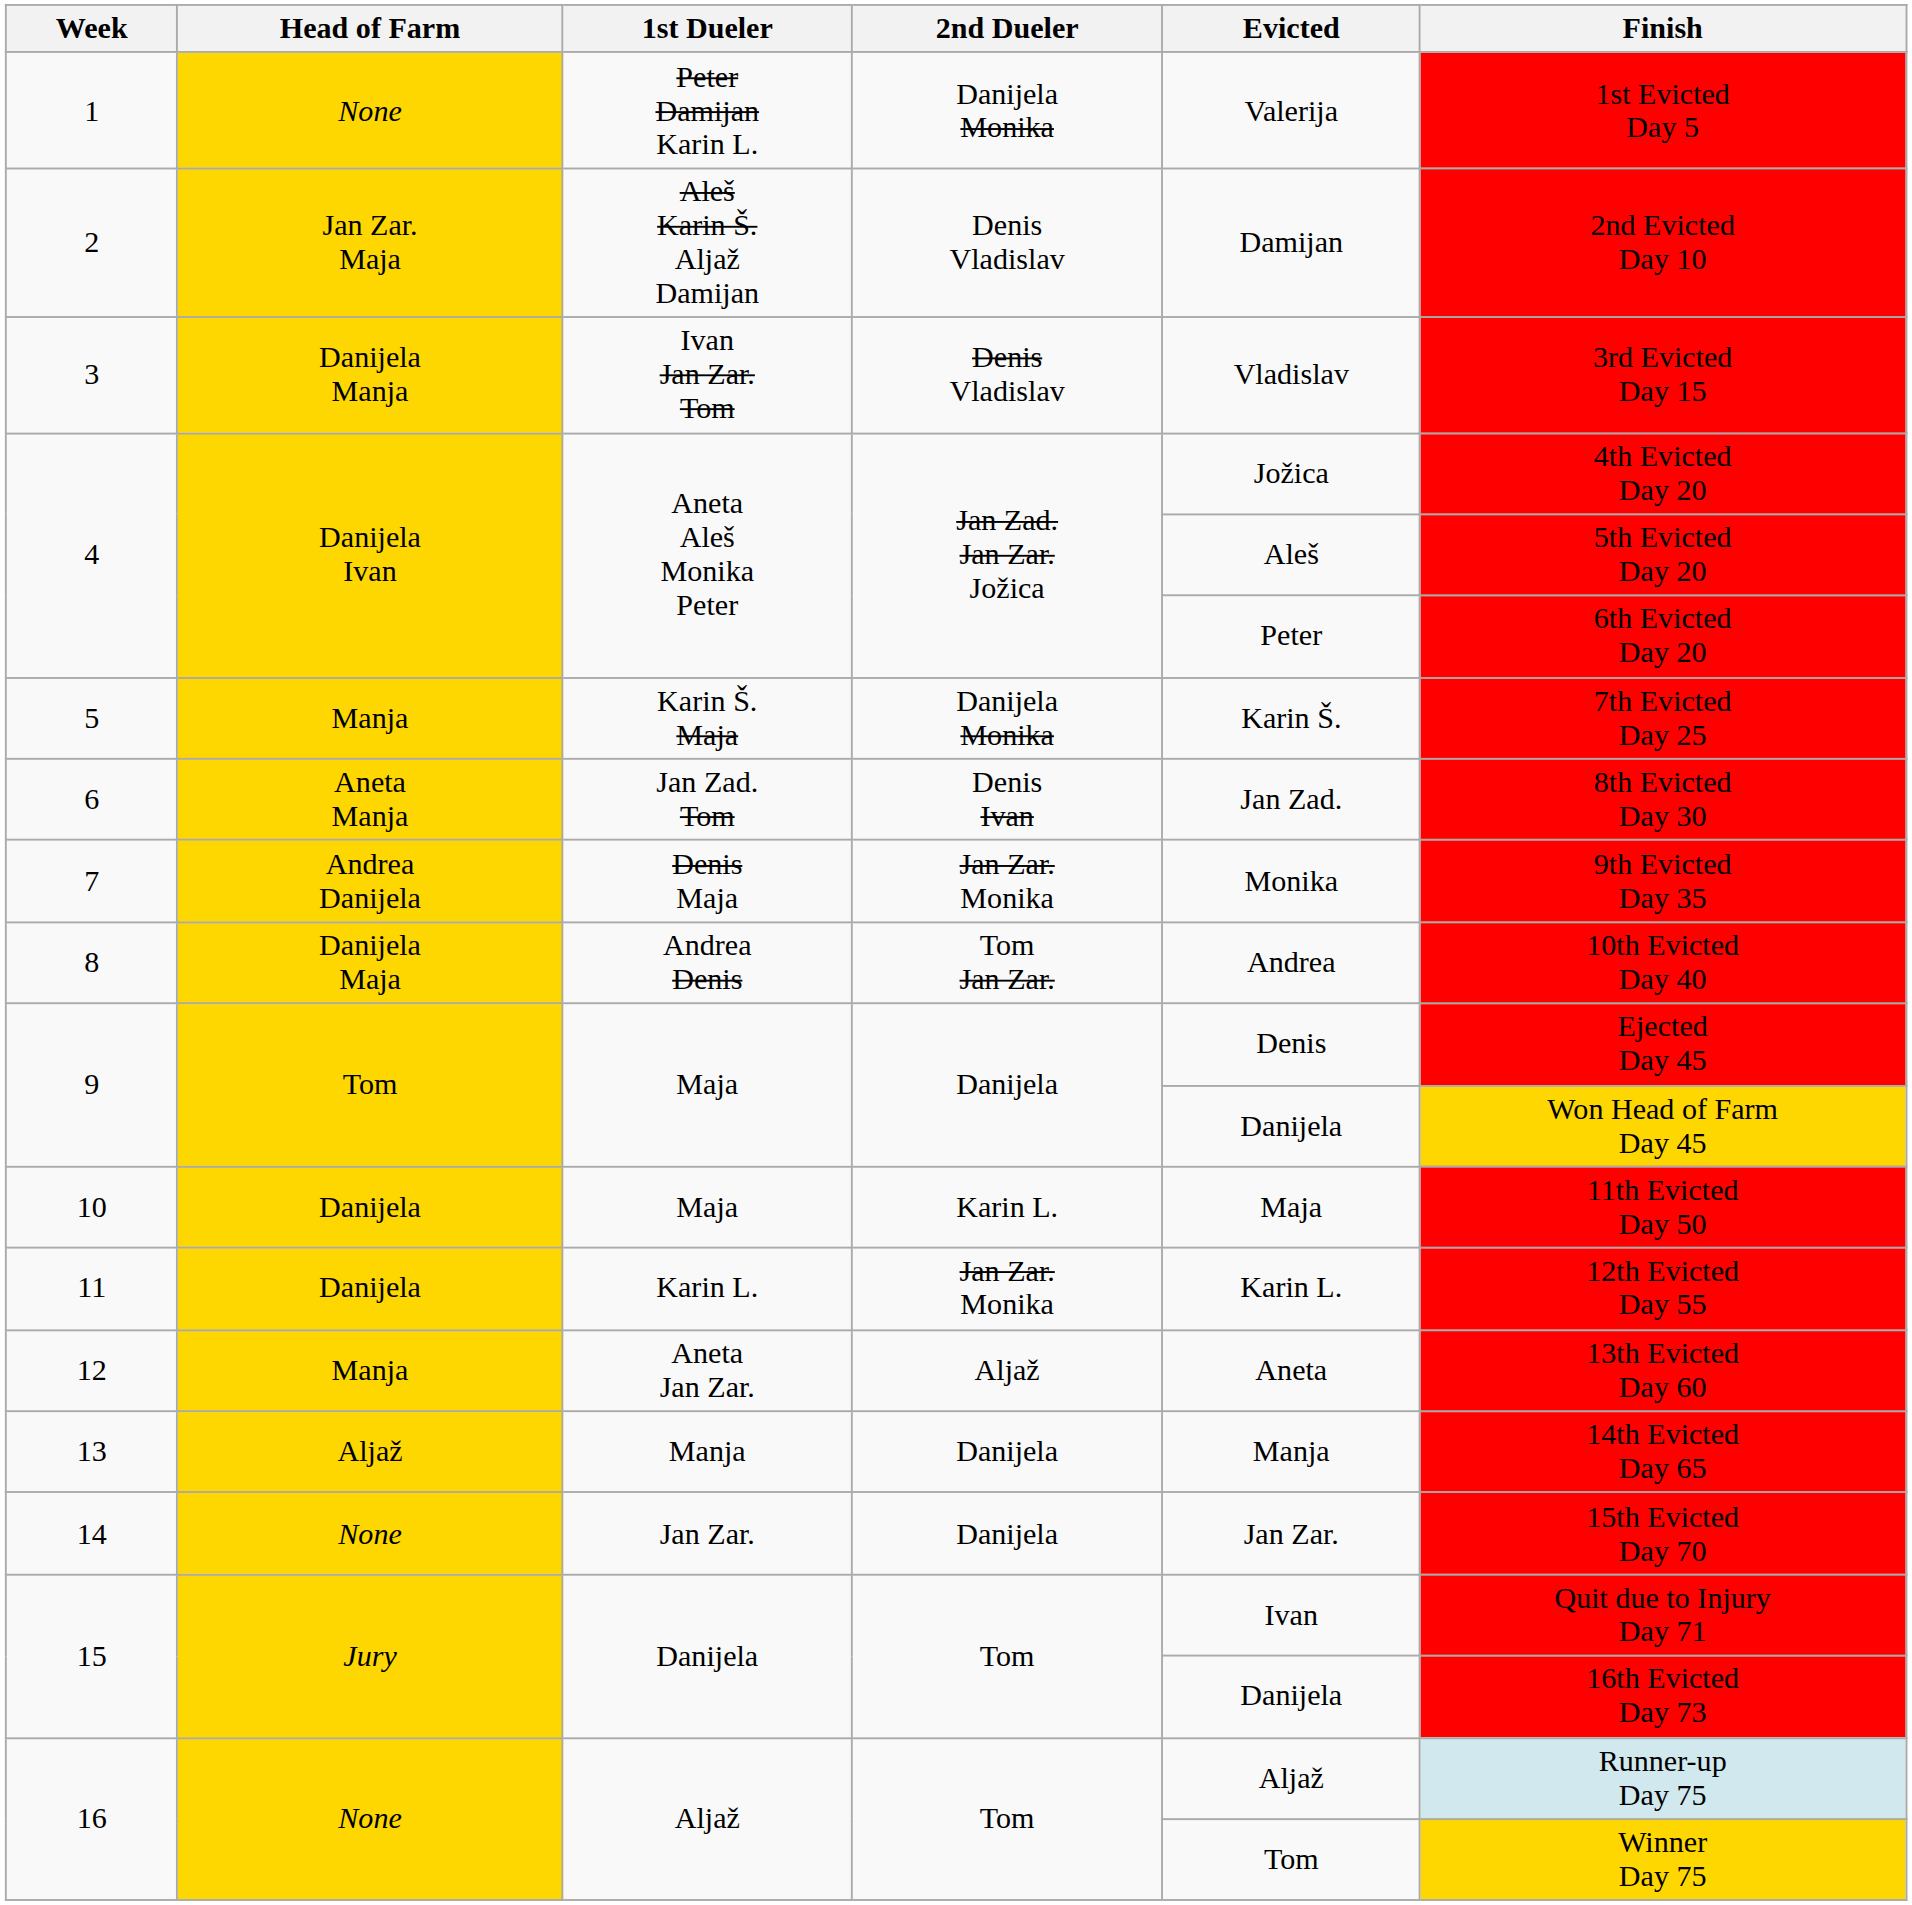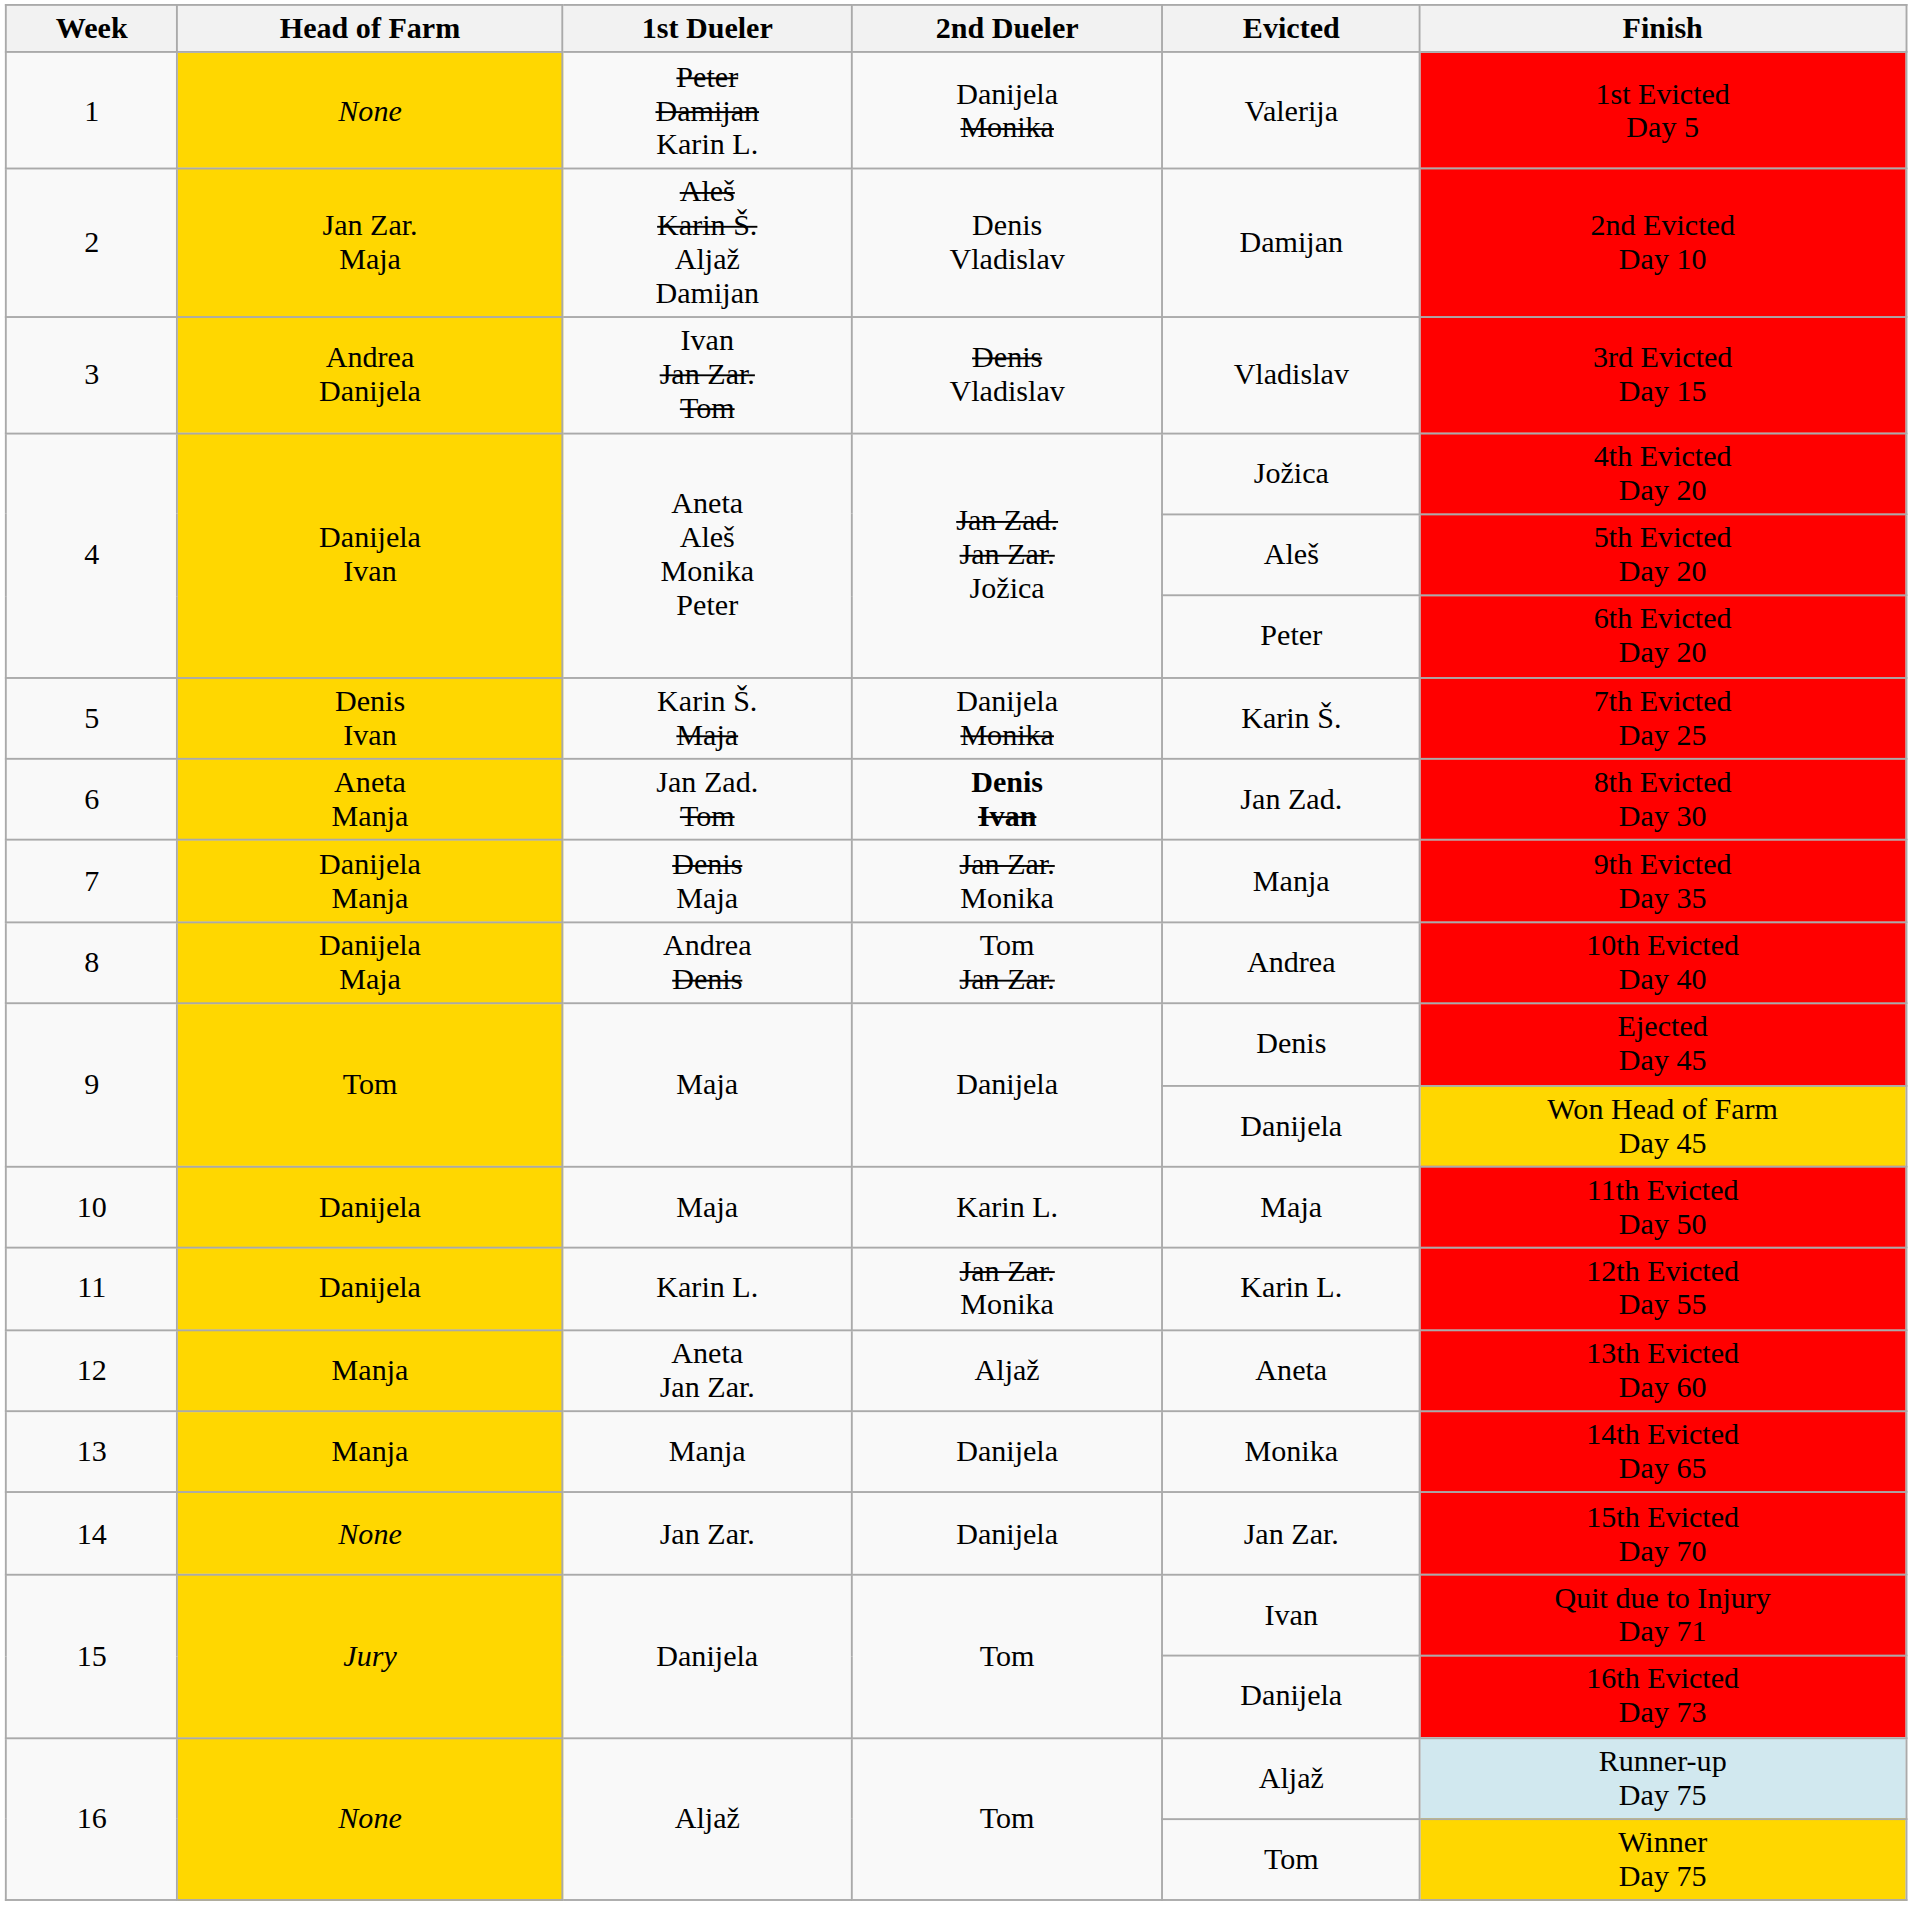(370, 374) Danijela Manja -> (370, 374) Andrea Danijela
(370, 717) Manja -> (370, 717) Denis Ivan
(1007, 799) normal -> (1007, 799) bold
(370, 880) Andrea Danijela -> (370, 880) Danijela Manja
(1291, 880) Monika -> (1291, 880) Manja
(370, 1451) Aljaž -> (370, 1451) Manja
(1291, 1451) Manja -> (1291, 1451) Monika
